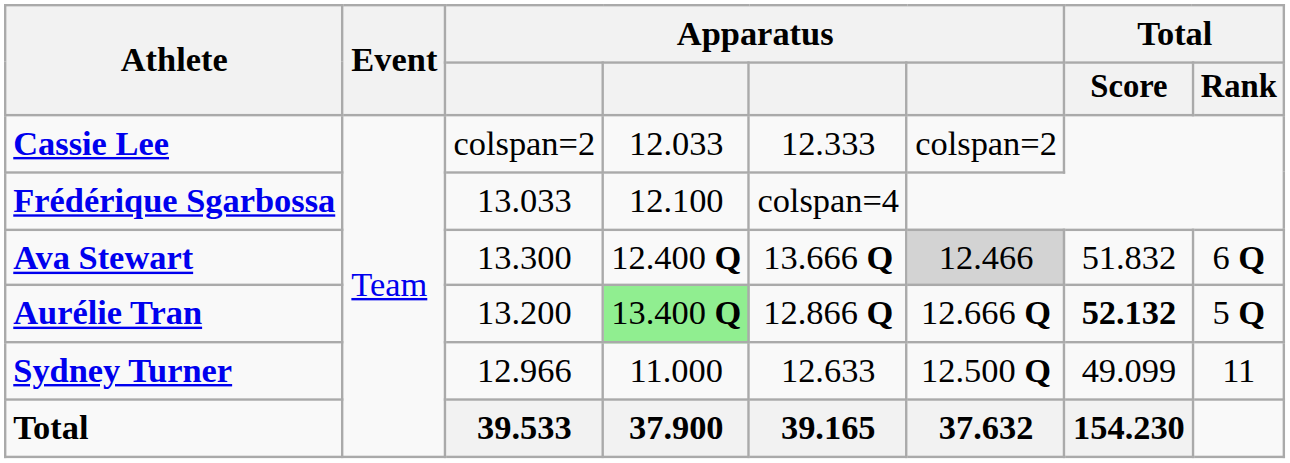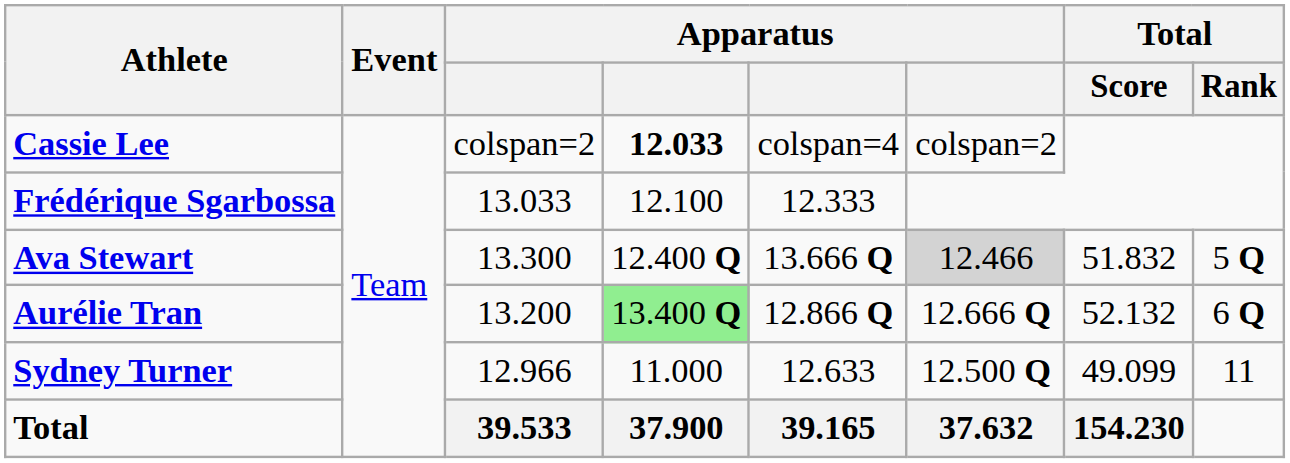(676, 143) normal -> (676, 143) bold
(828, 143) 12.333 -> (828, 143) colspan=4
(828, 200) colspan=4 -> (828, 200) 12.333
(1239, 257) 6 Q -> (1239, 257) 5 Q
(1129, 314) bold -> (1129, 314) normal
(1239, 314) 5 Q -> (1239, 314) 6 Q
